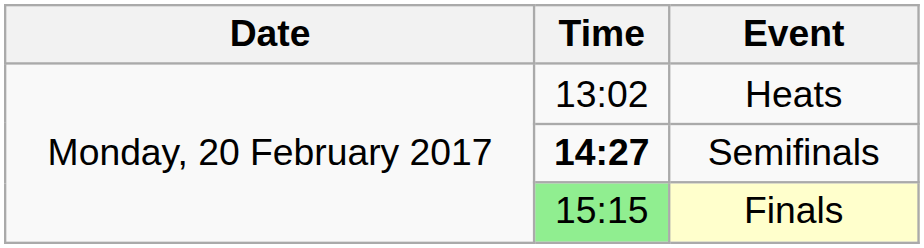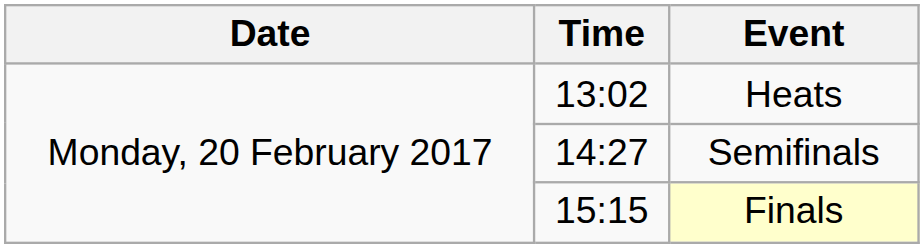(602, 152) bold -> (602, 152) normal
(602, 211) lightgreen background -> (602, 211) no background
